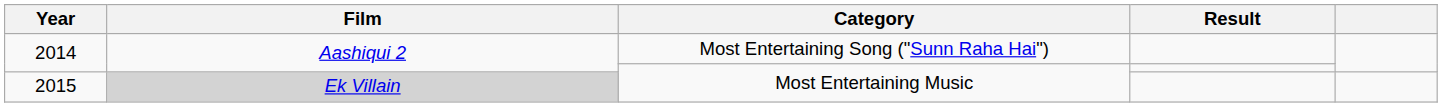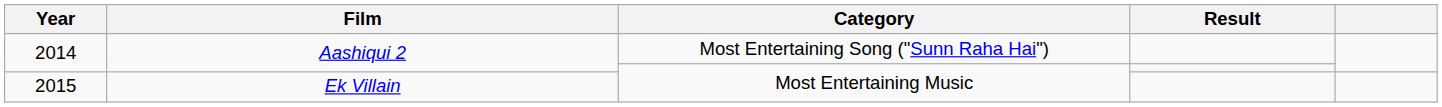(363, 86) lightgrey background -> (363, 86) no background
